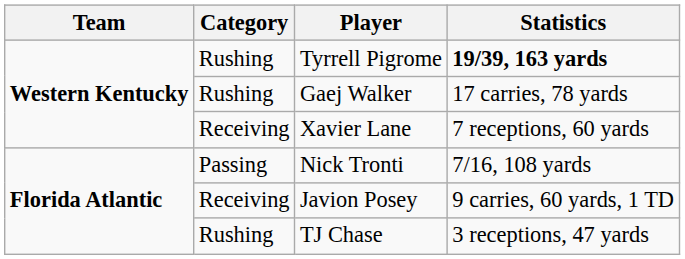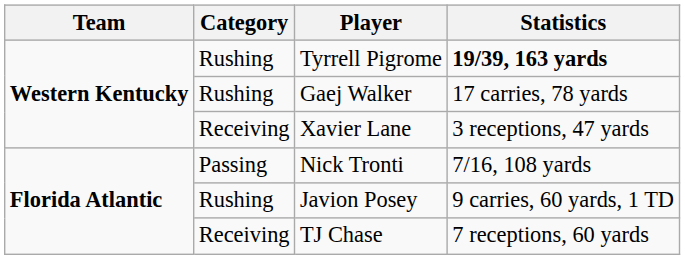(551, 129) 7 receptions, 60 yards -> (551, 129) 3 receptions, 47 yards
(244, 200) Receiving -> (236, 200) Rushing
(236, 235) Rushing -> (244, 235) Receiving
(551, 235) 3 receptions, 47 yards -> (551, 235) 7 receptions, 60 yards
